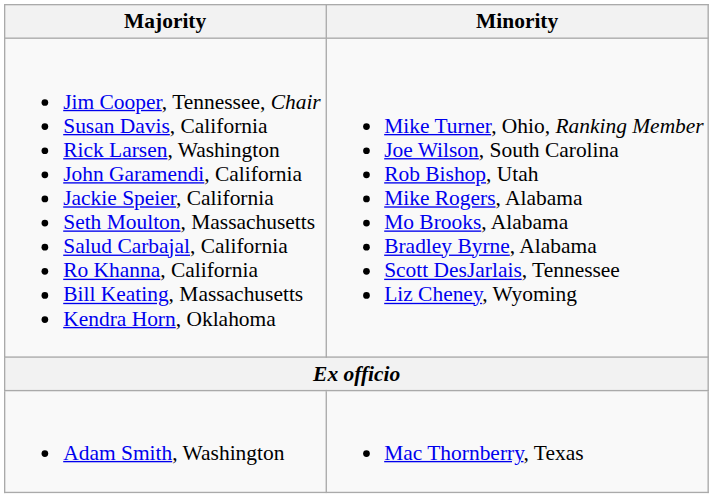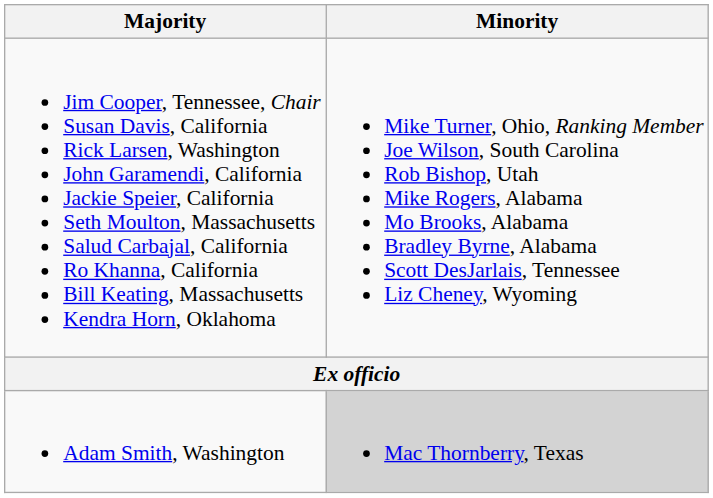(517, 453) no background -> (517, 453) lightgrey background
